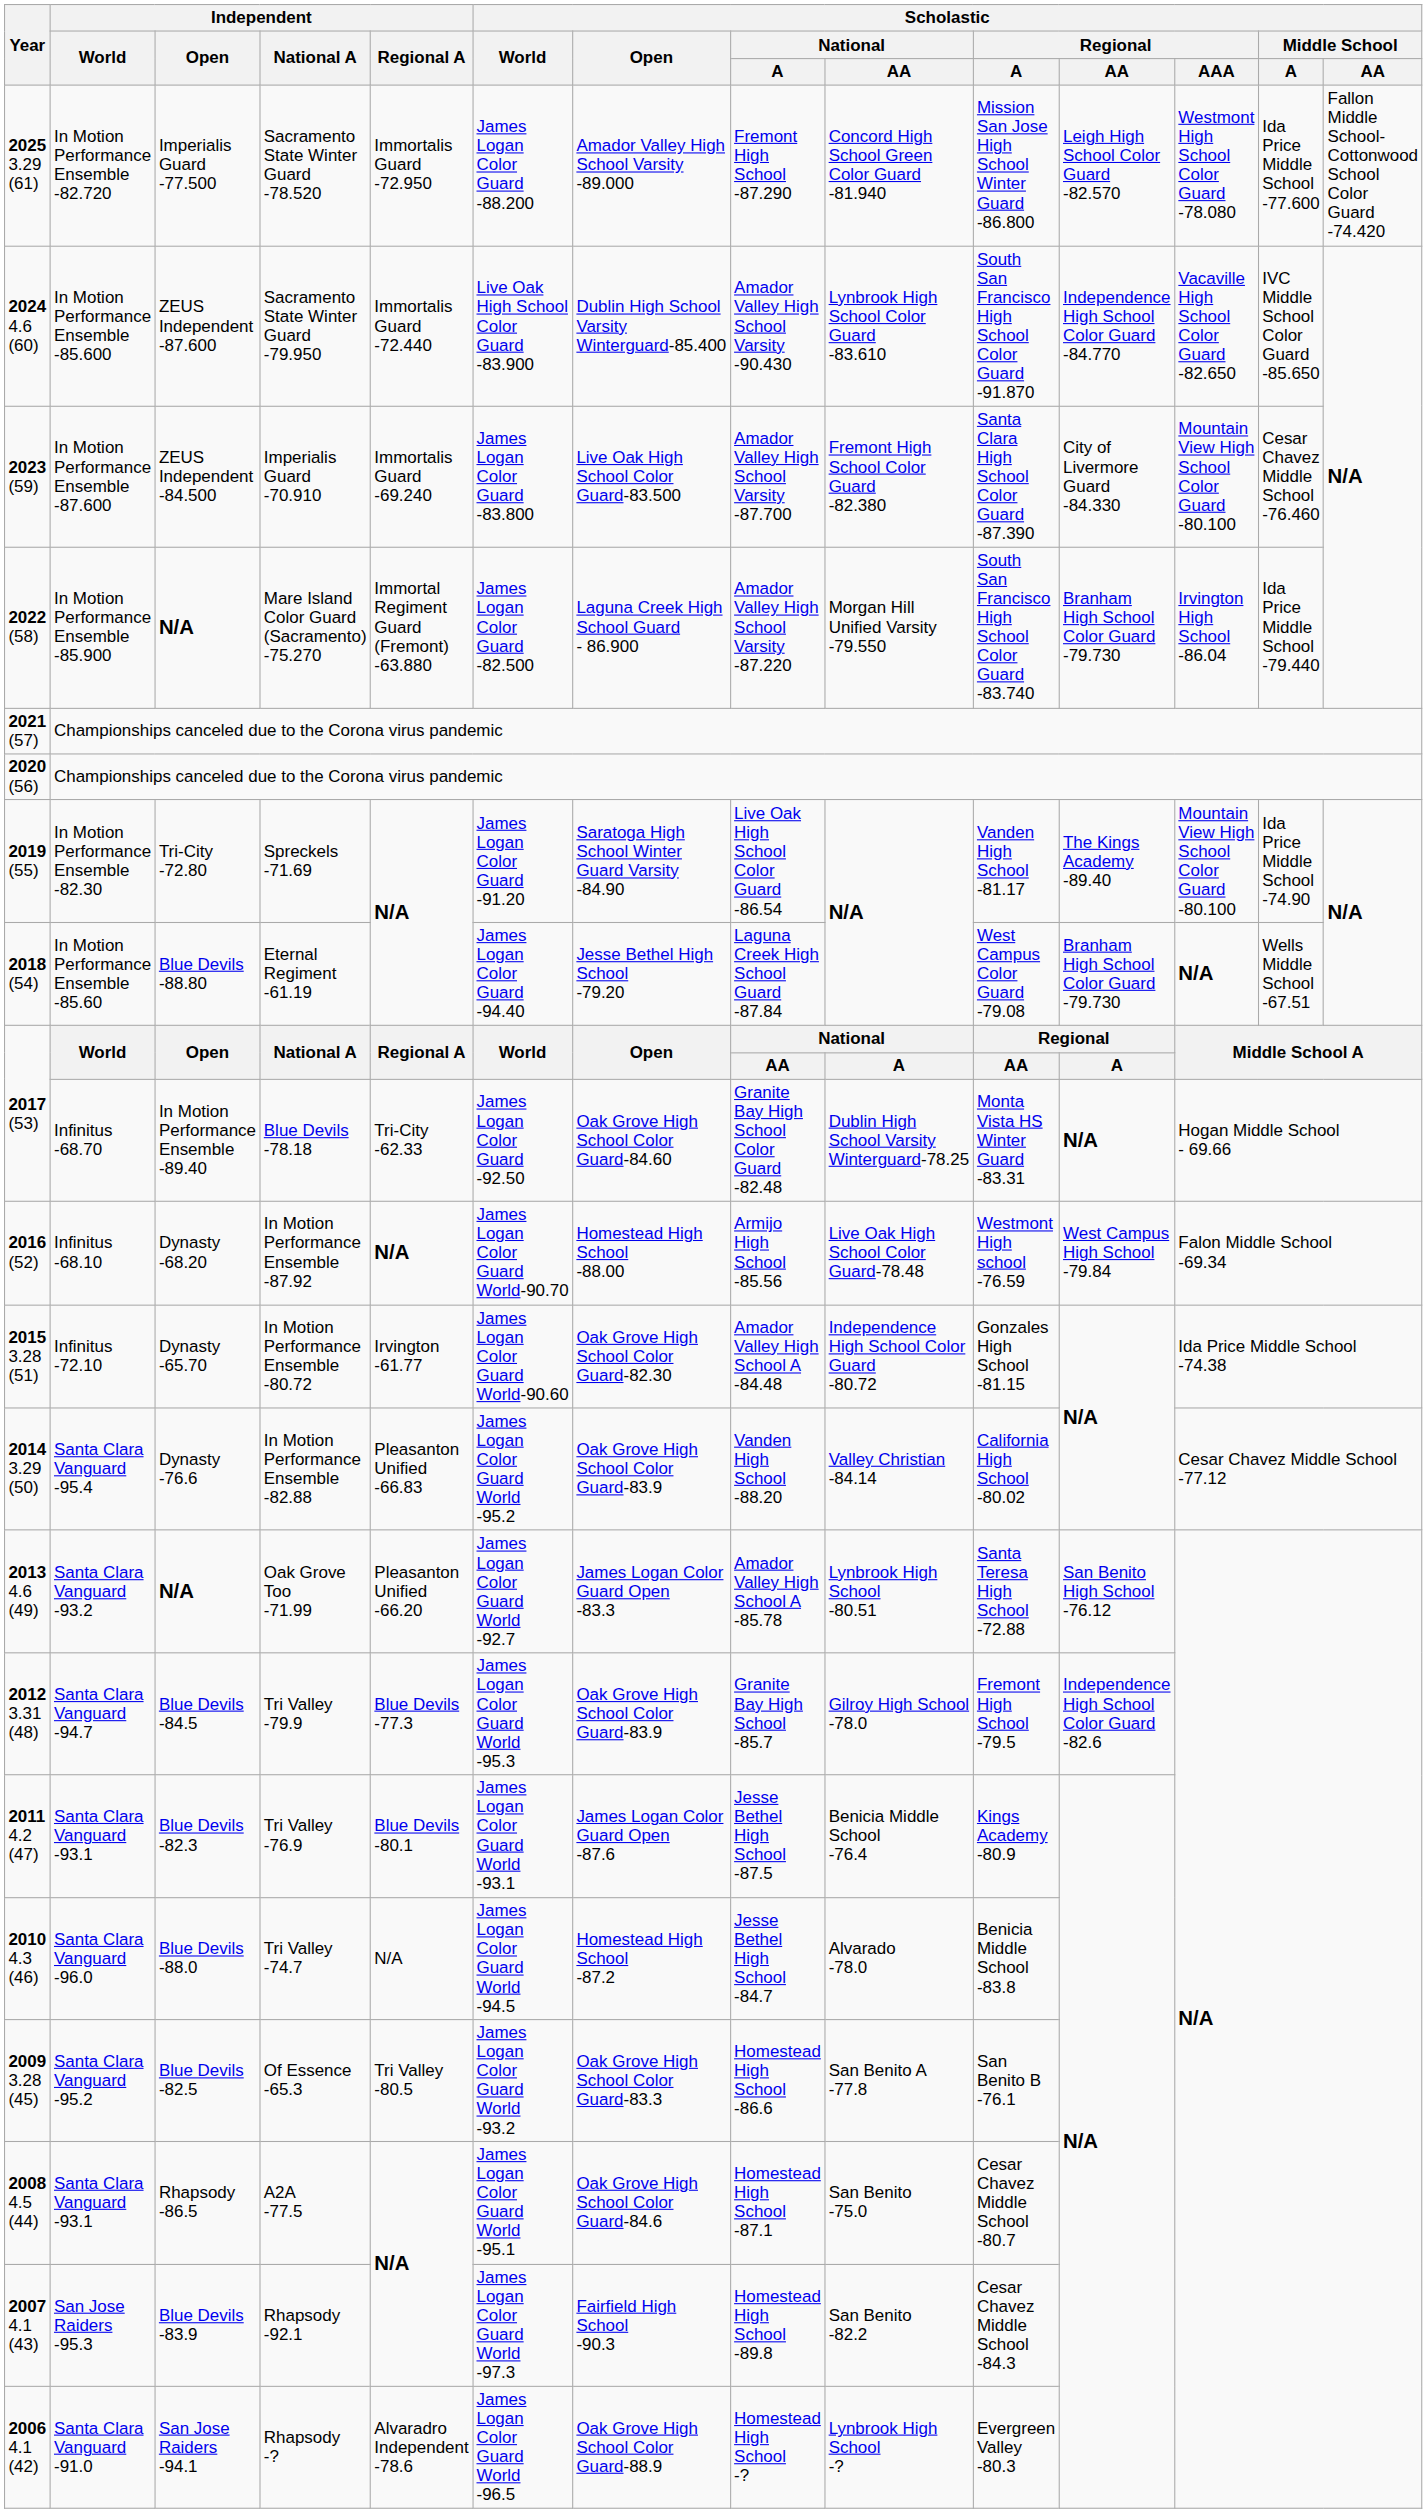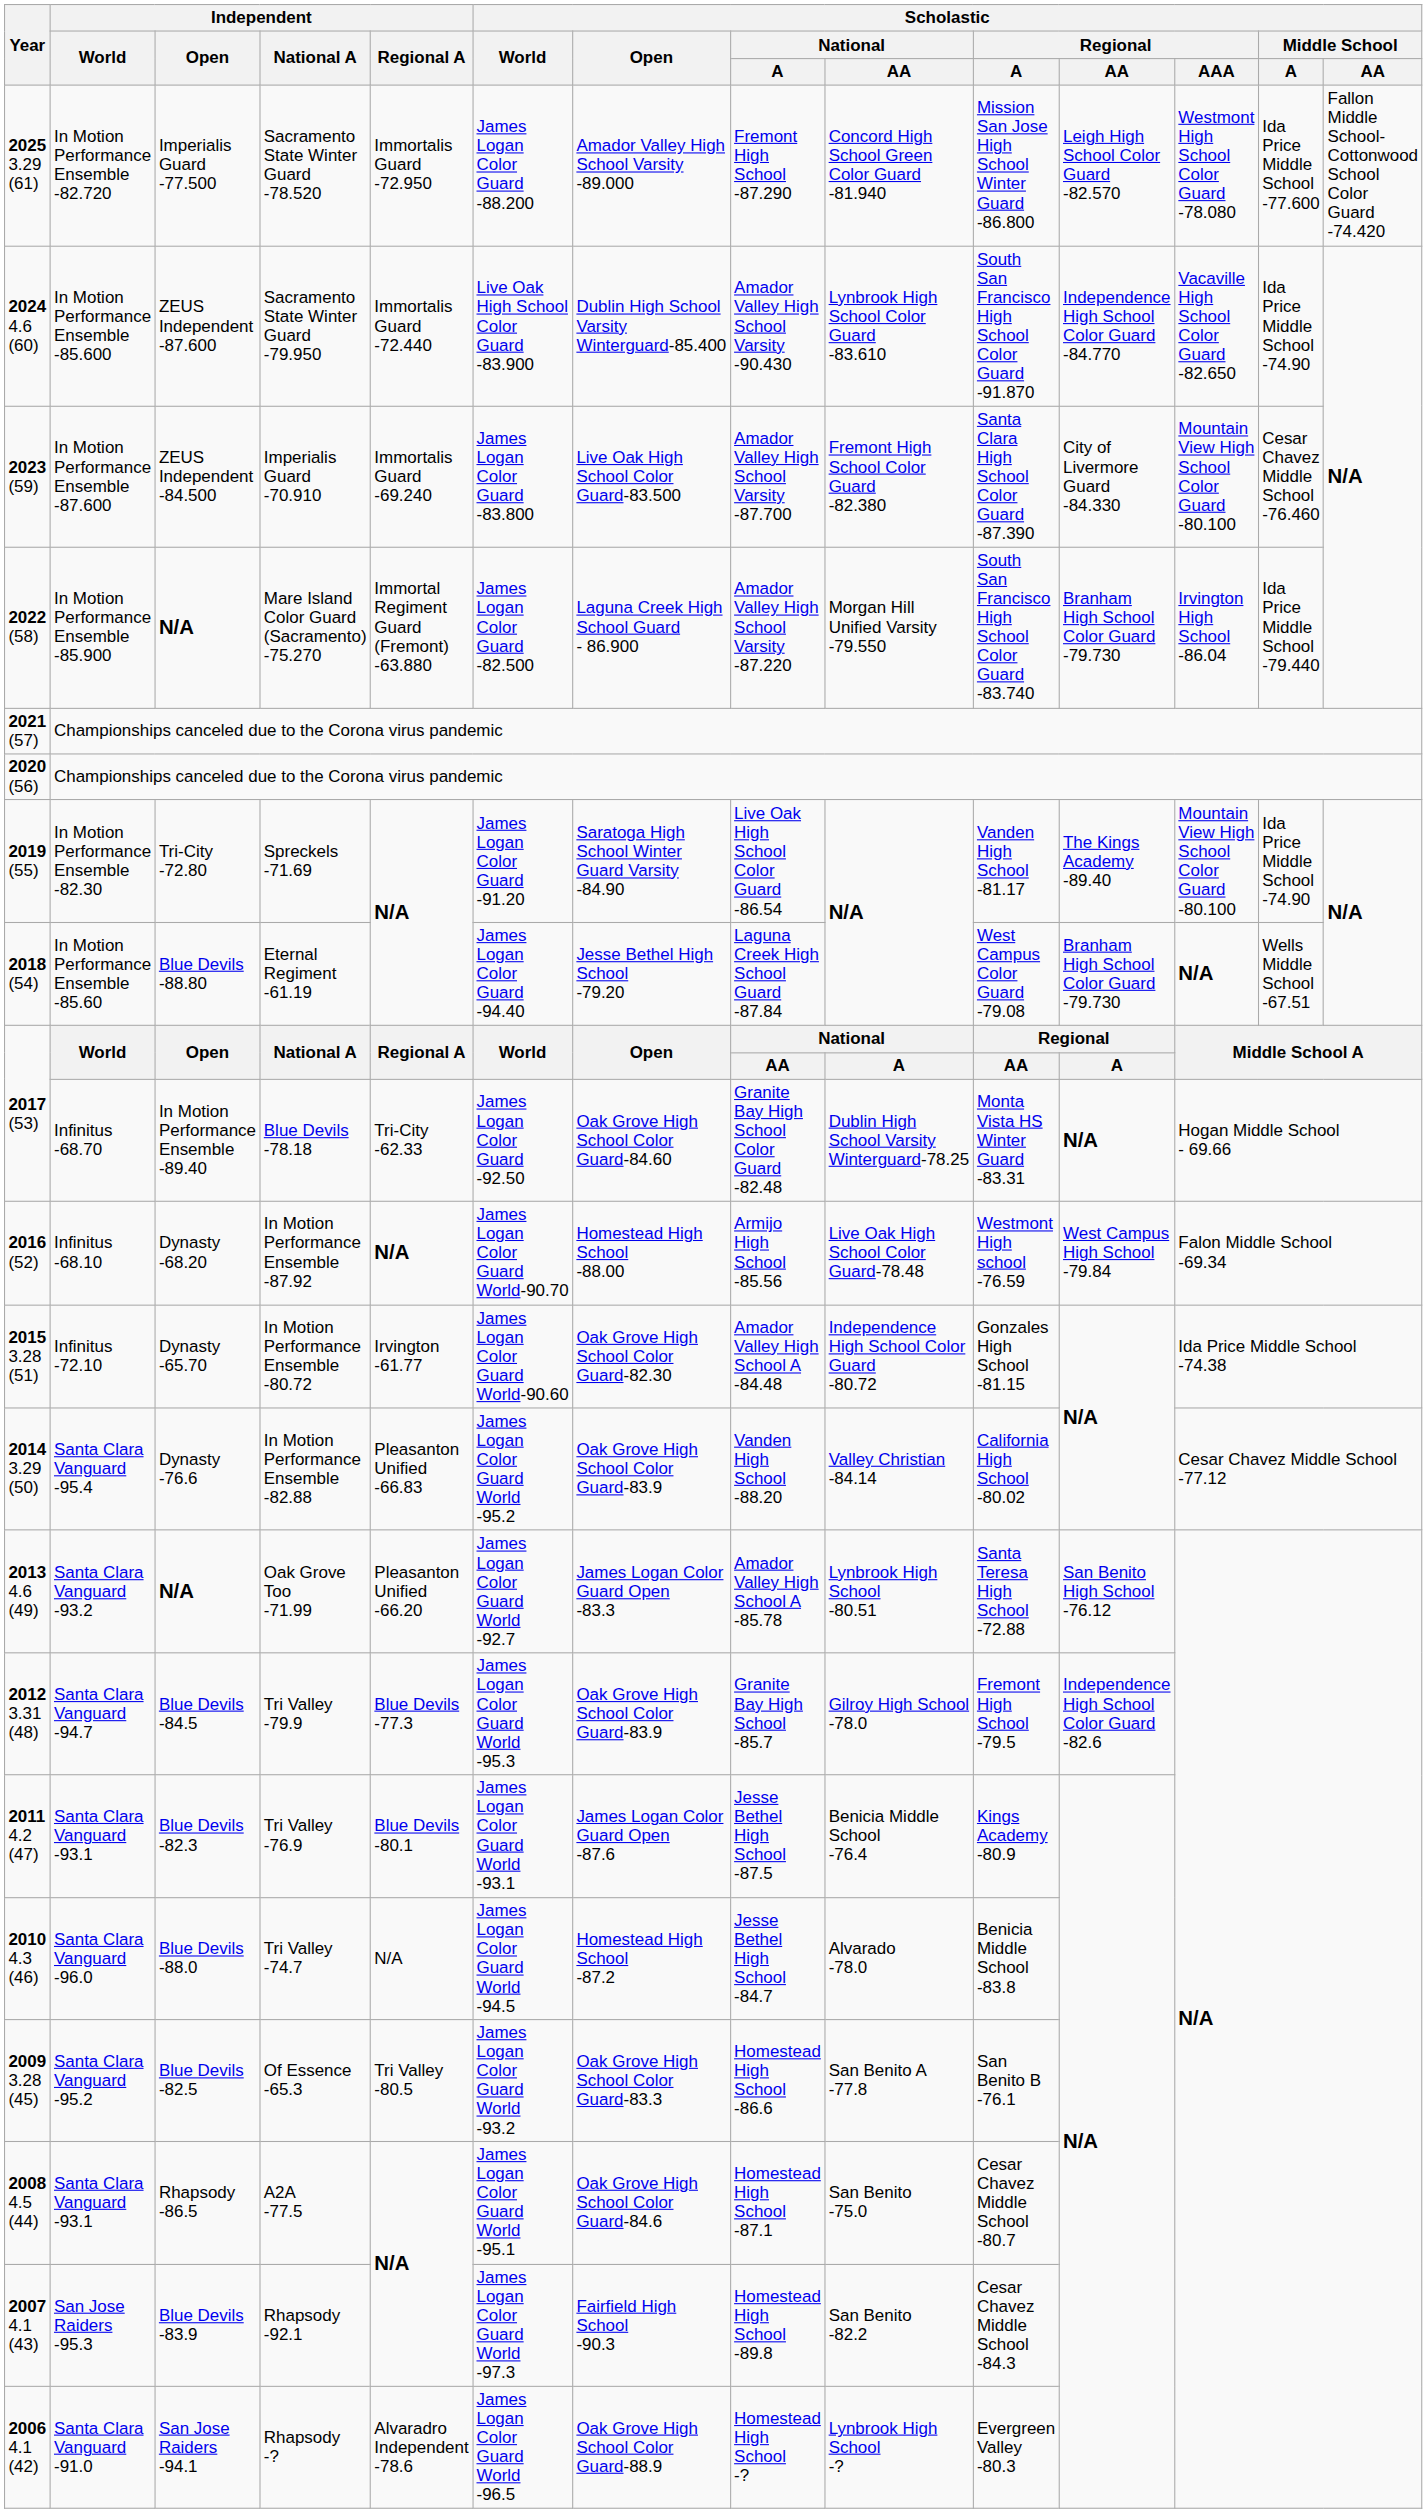(1291, 325) IVC Middle School Color Guard -85.650 -> (1288, 325) Ida Price Middle School -74.90
